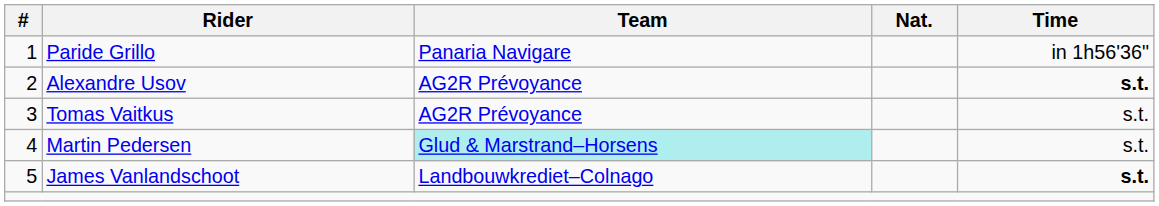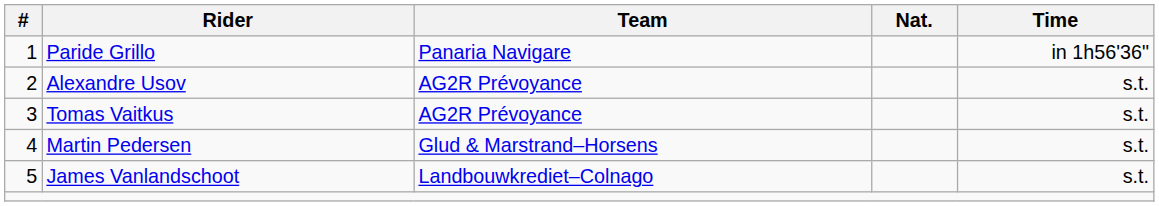(1135, 83) bold -> (1136, 83) normal
(538, 146) paleturquoise background -> (538, 146) no background
(1135, 177) bold -> (1136, 177) normal
